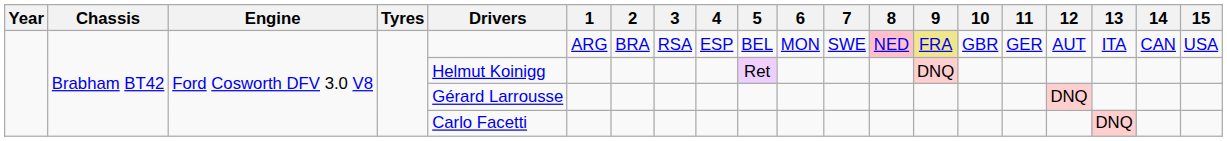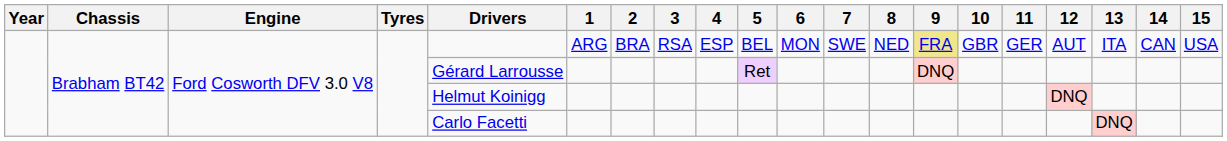(891, 44) pink background -> (891, 44) no background
(489, 70) Helmut Koinigg -> (498, 70) Gérard Larrousse
(498, 96) Gérard Larrousse -> (489, 96) Helmut Koinigg
